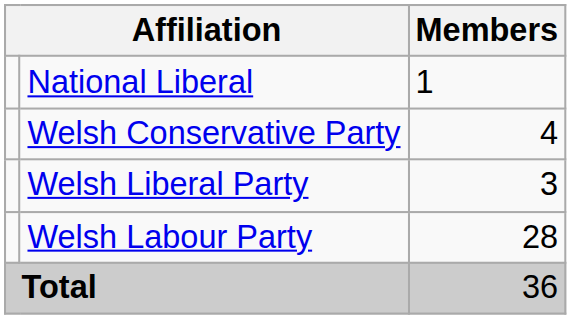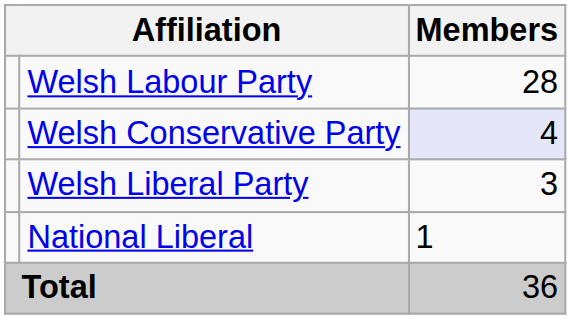rows swapped: (170, 236) <-> (140, 81)
(549, 133) no background -> (549, 133) lavender background
